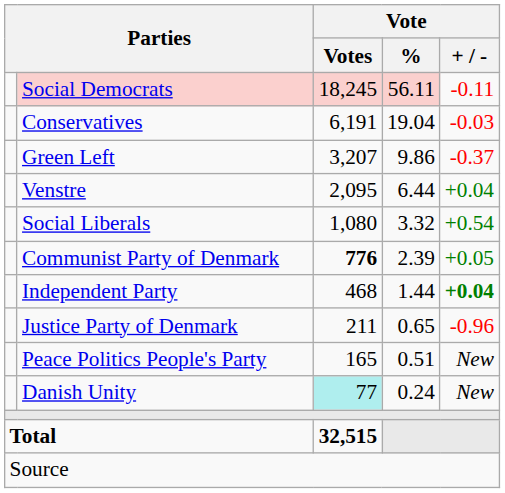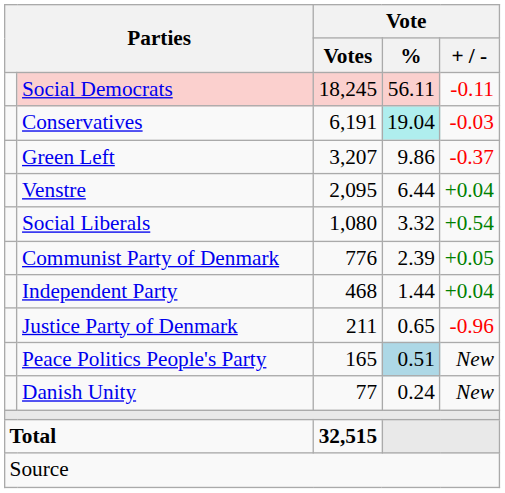(411, 122) no background -> (411, 122) paleturquoise background
(361, 257) bold -> (361, 257) normal
(469, 291) bold -> (469, 291) normal
(416, 358) no background -> (416, 358) lightblue background
(367, 392) paleturquoise background -> (367, 392) no background
